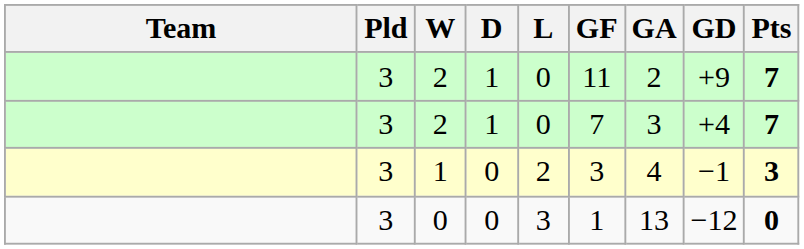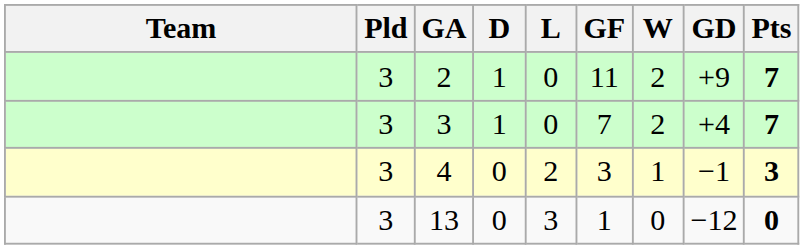columns swapped: (440, 28) <-> (654, 28)
